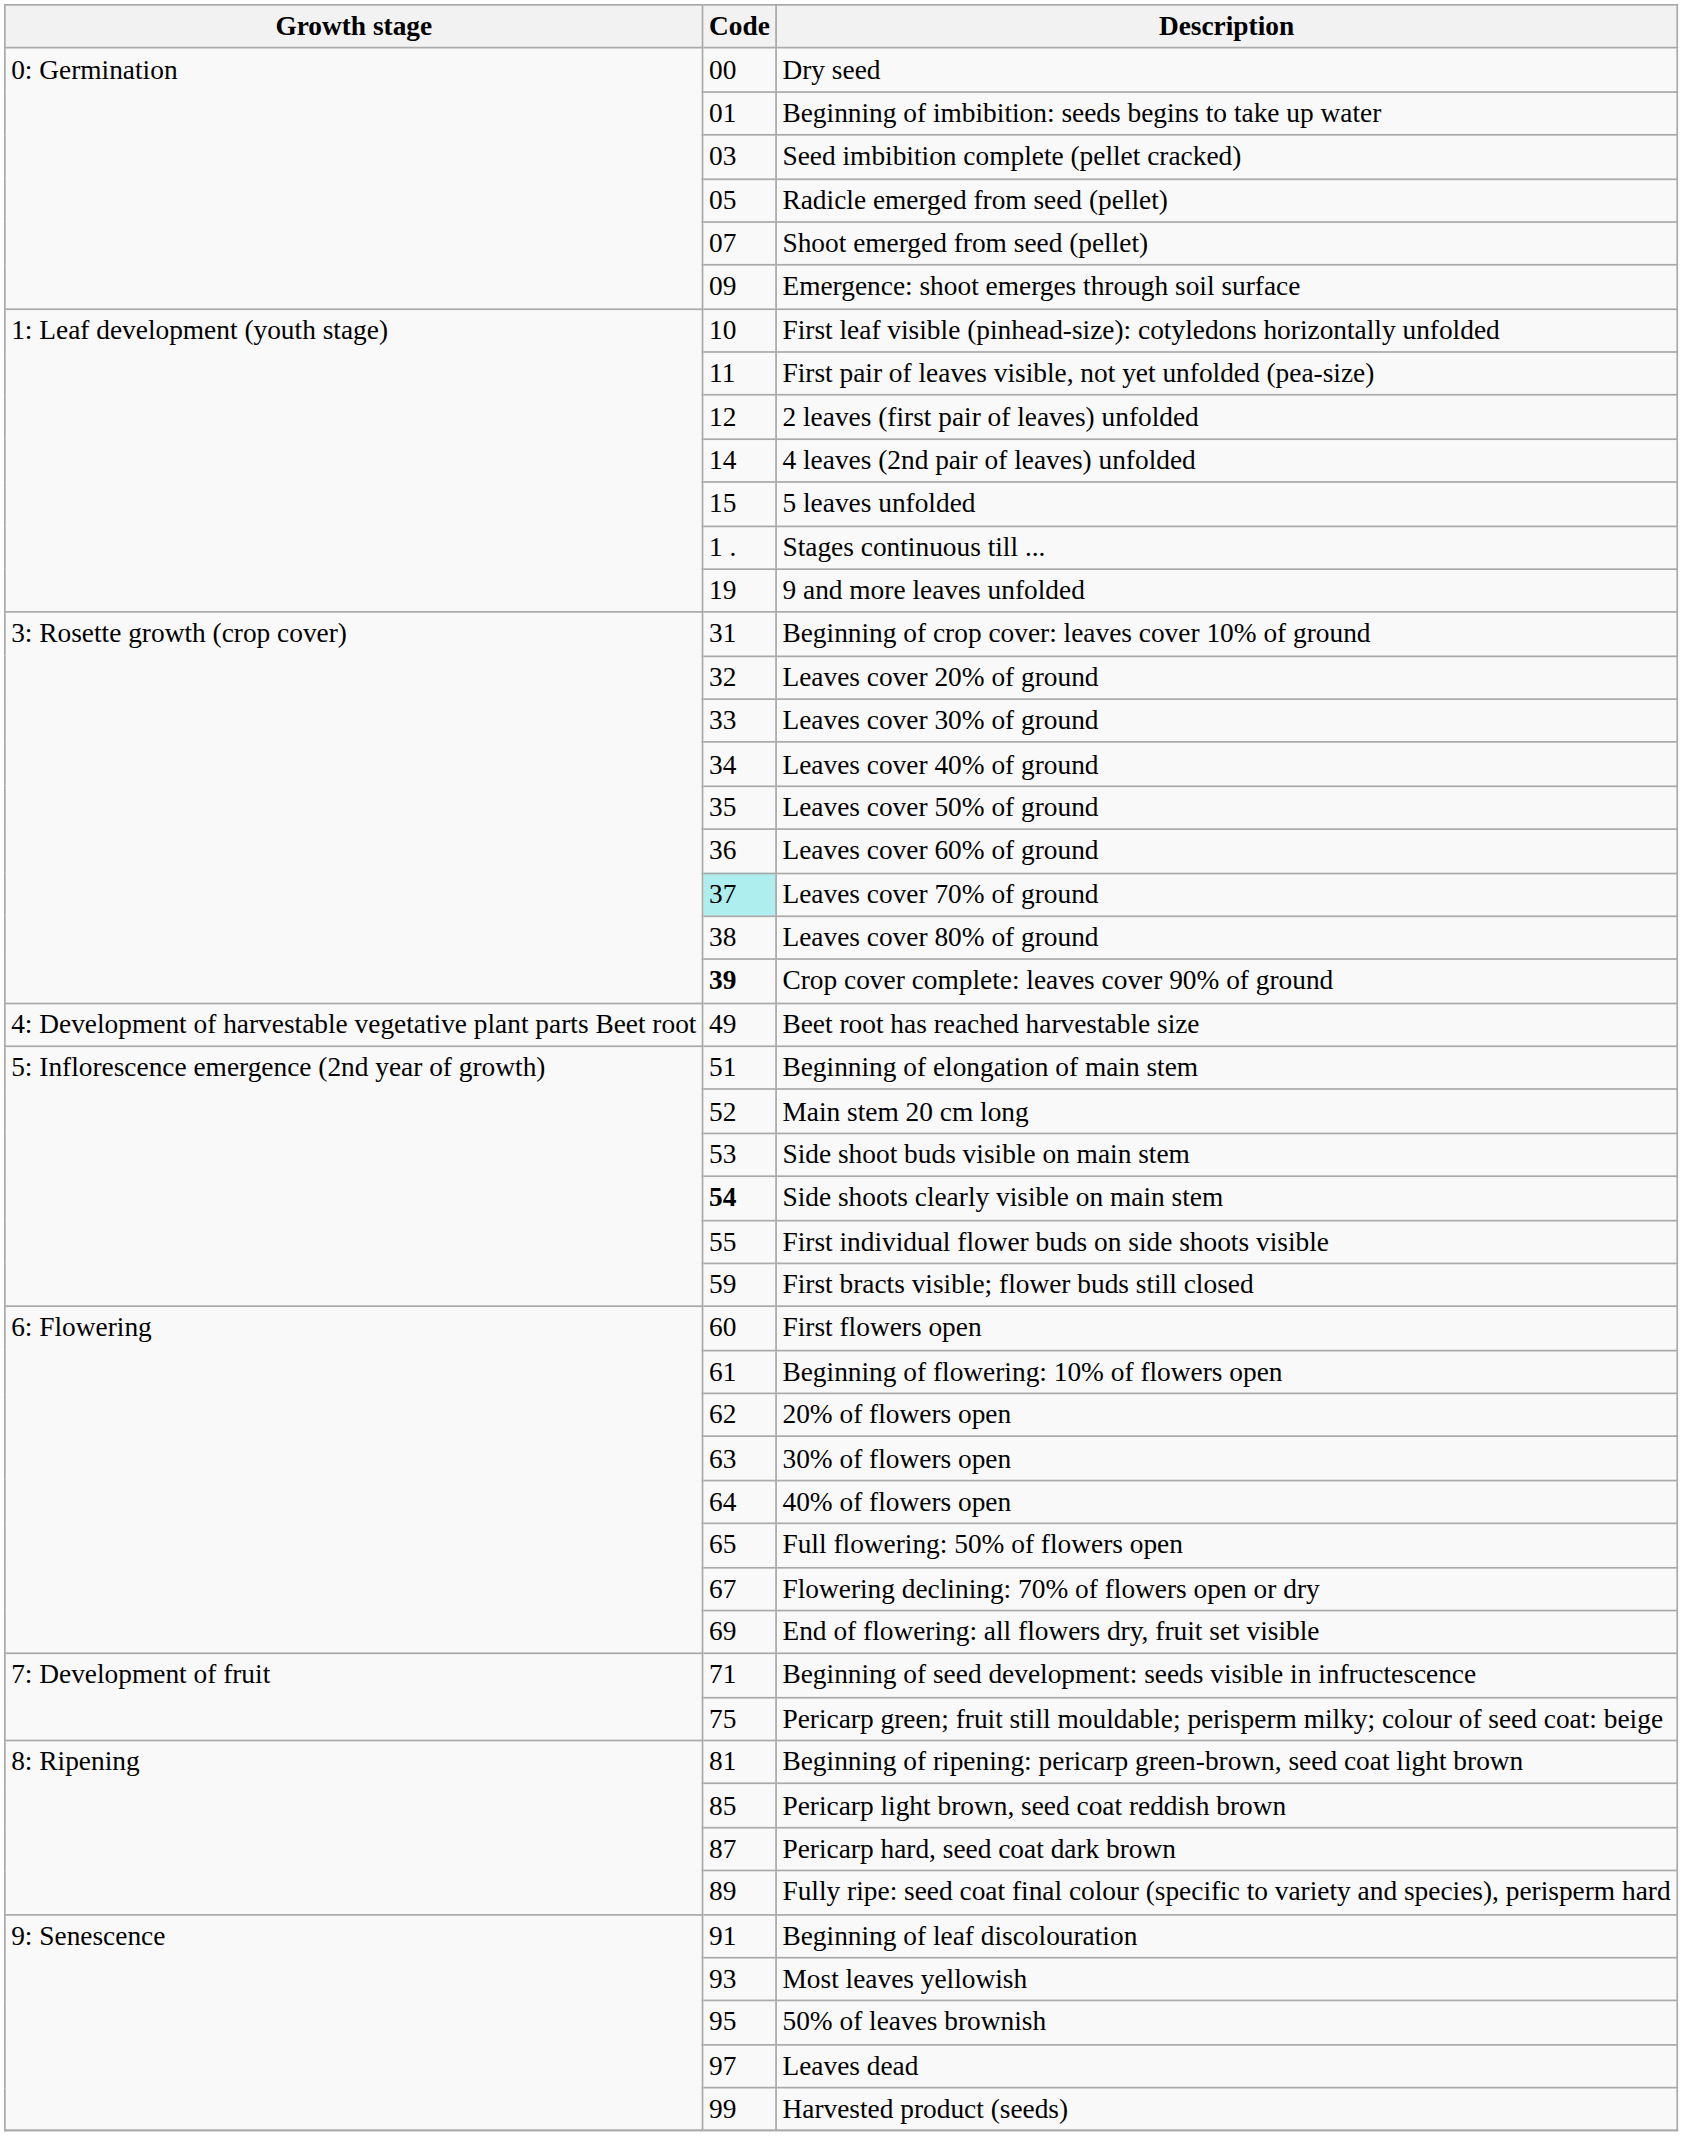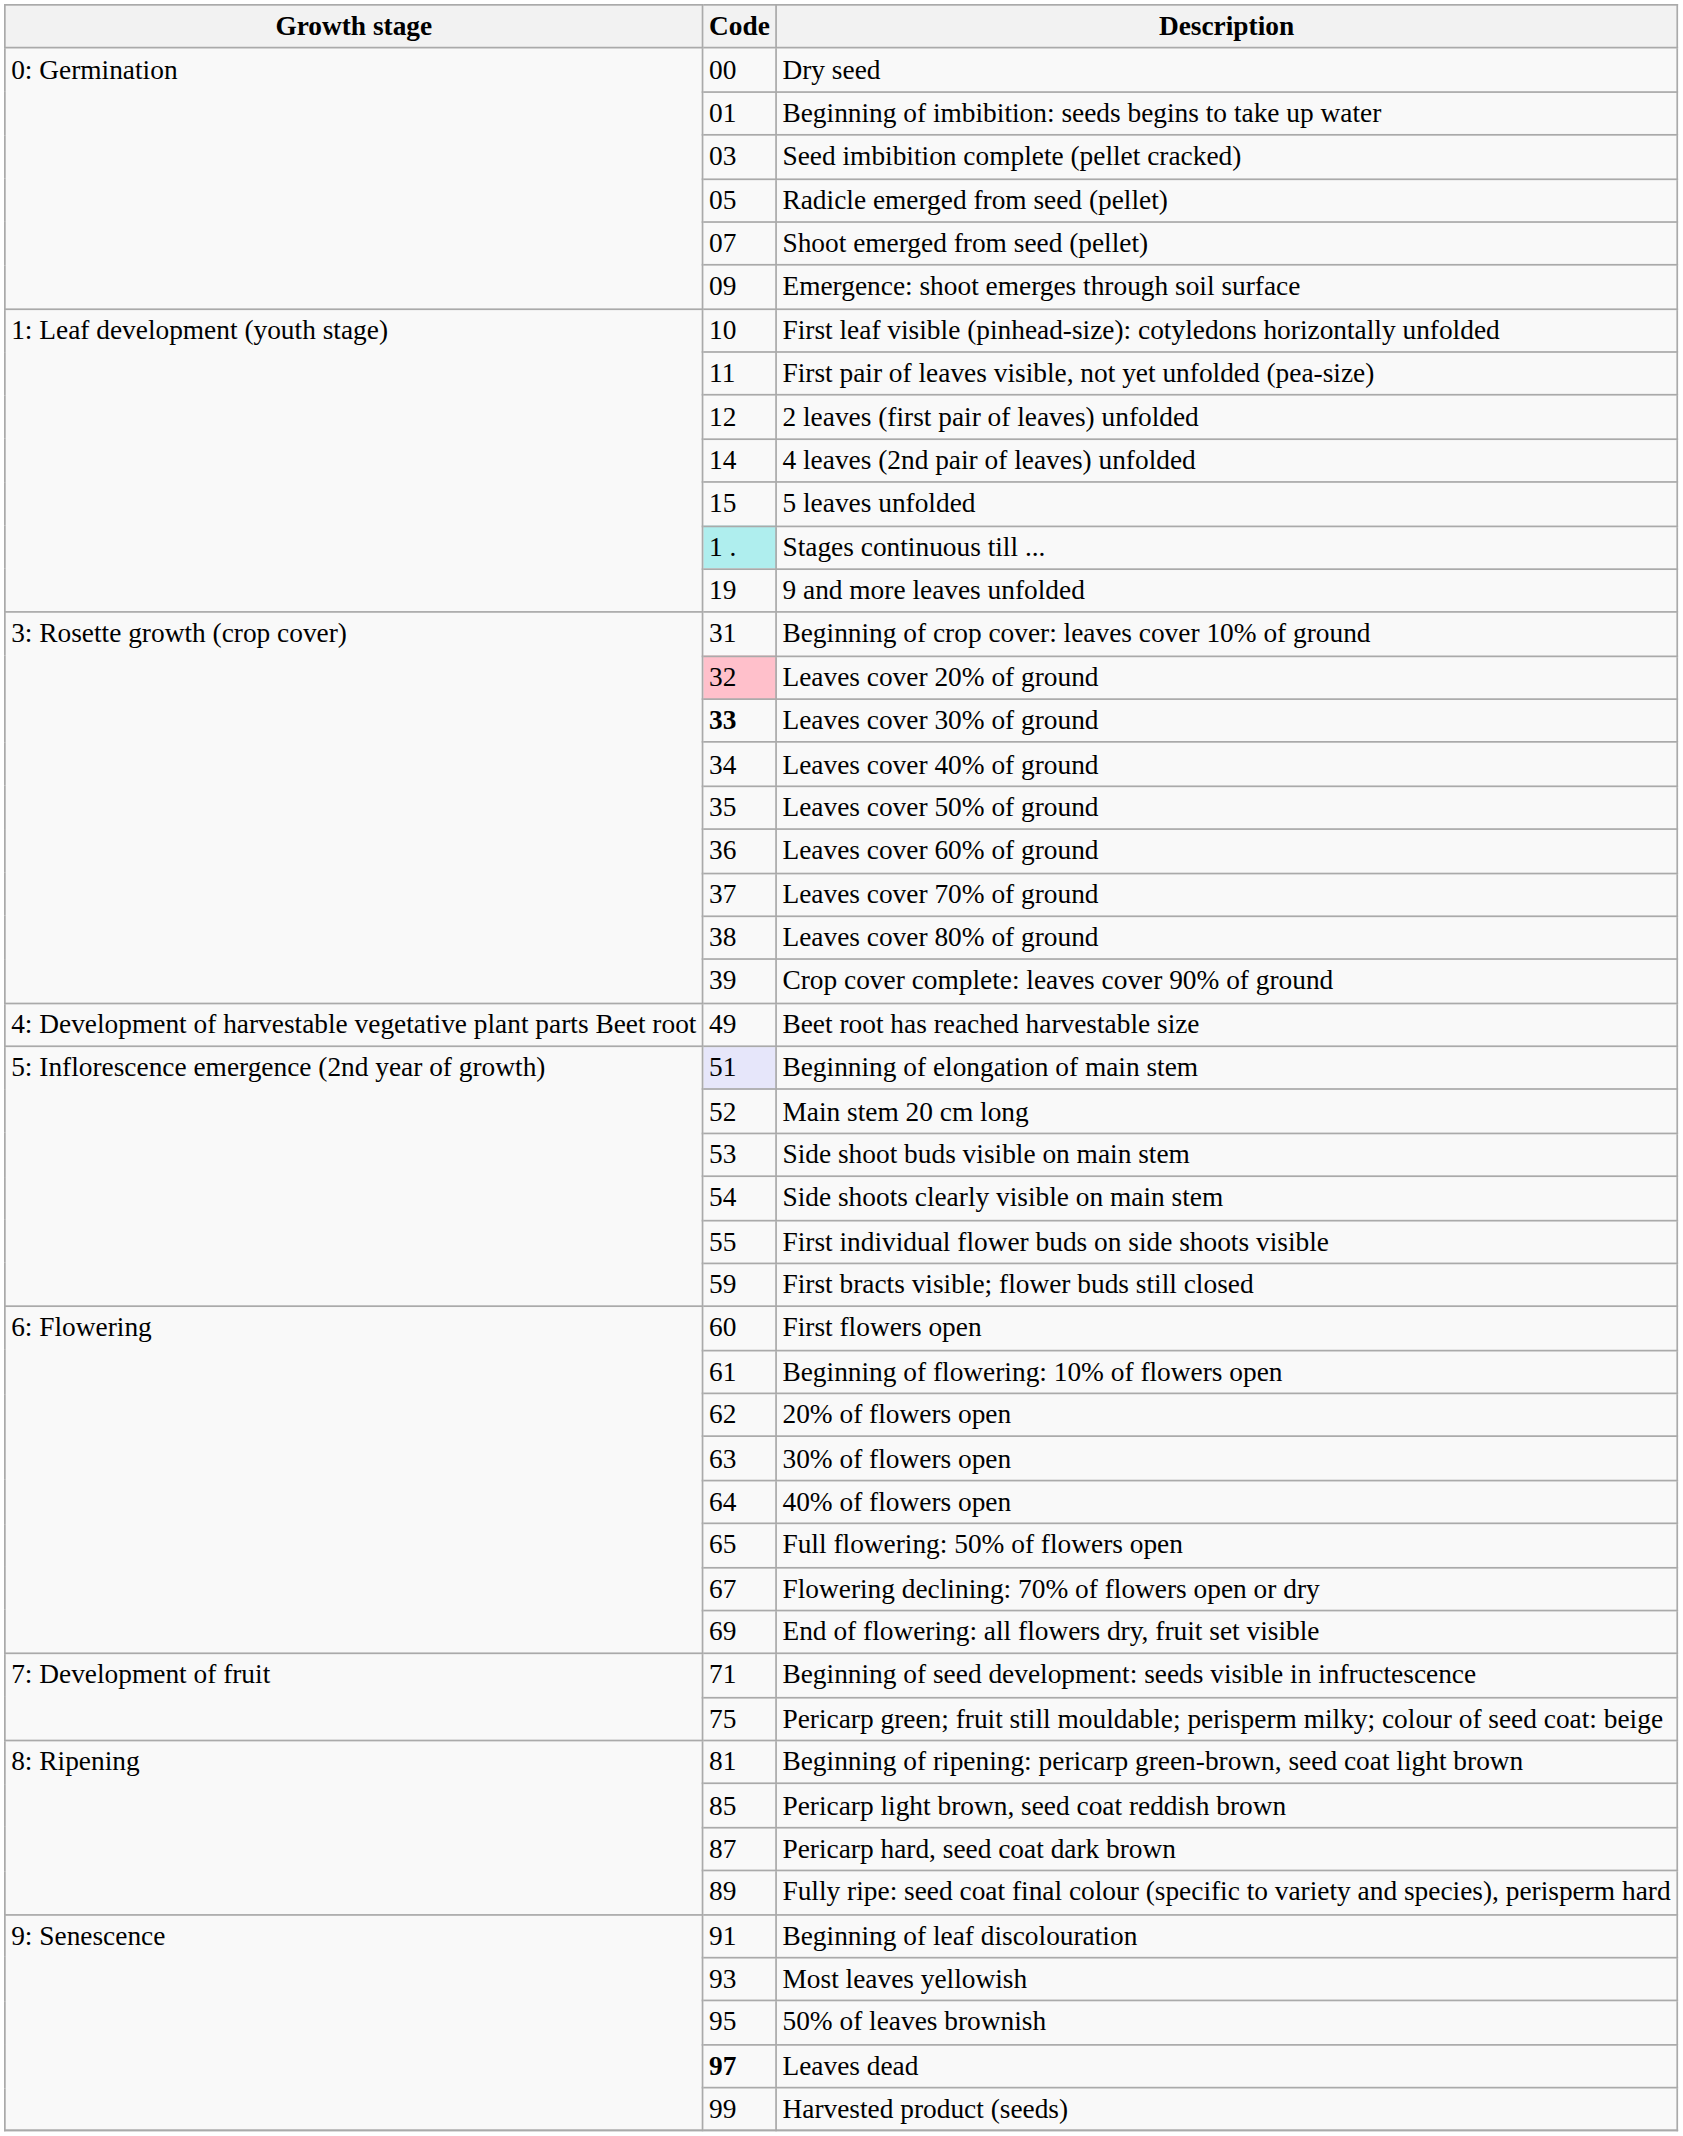(723, 546) no background -> (723, 546) paleturquoise background
(723, 677) no background -> (723, 677) pink background
(723, 720) normal -> (723, 720) bold
(723, 894) paleturquoise background -> (723, 894) no background
(723, 980) bold -> (723, 980) normal
(723, 1067) no background -> (723, 1067) lavender background
(723, 1197) bold -> (723, 1197) normal
(723, 2065) normal -> (723, 2065) bold
